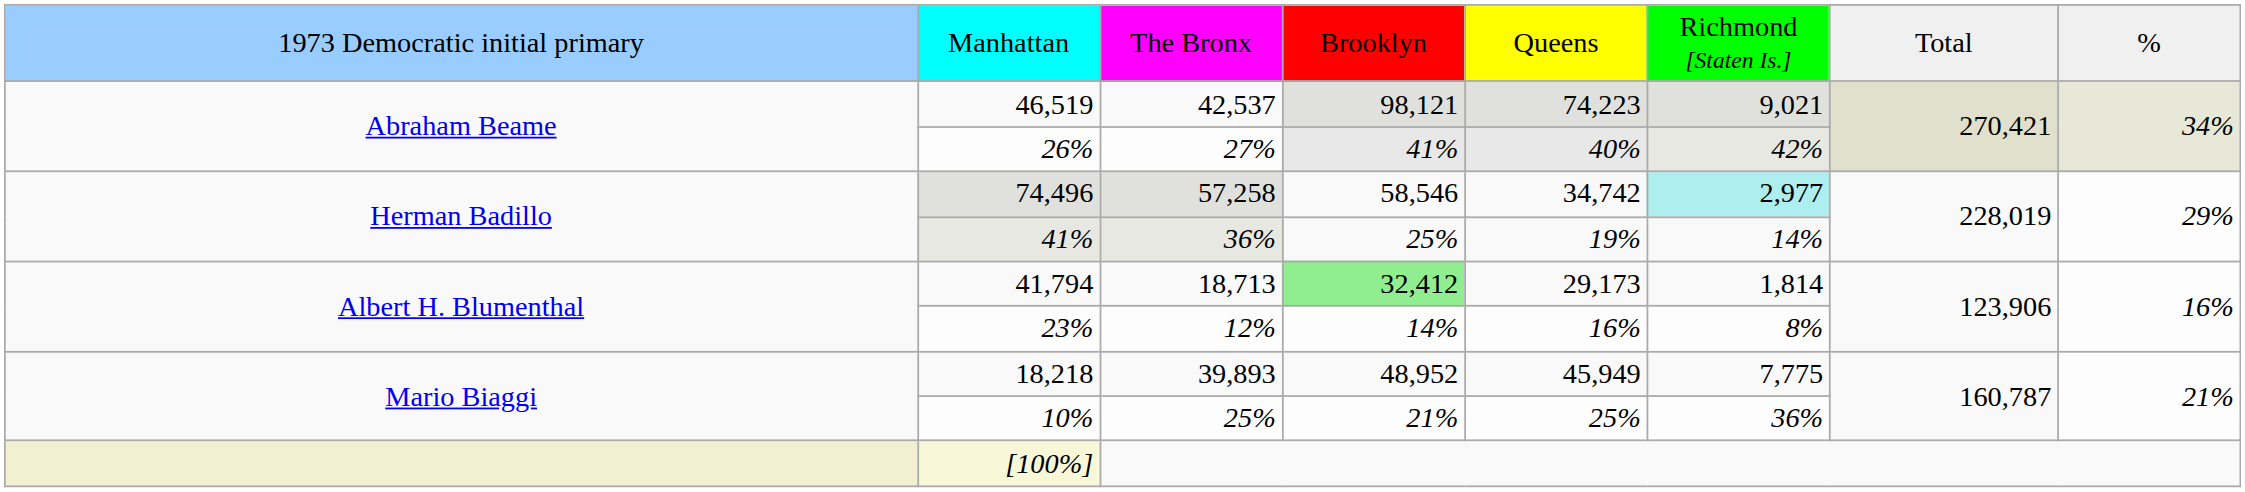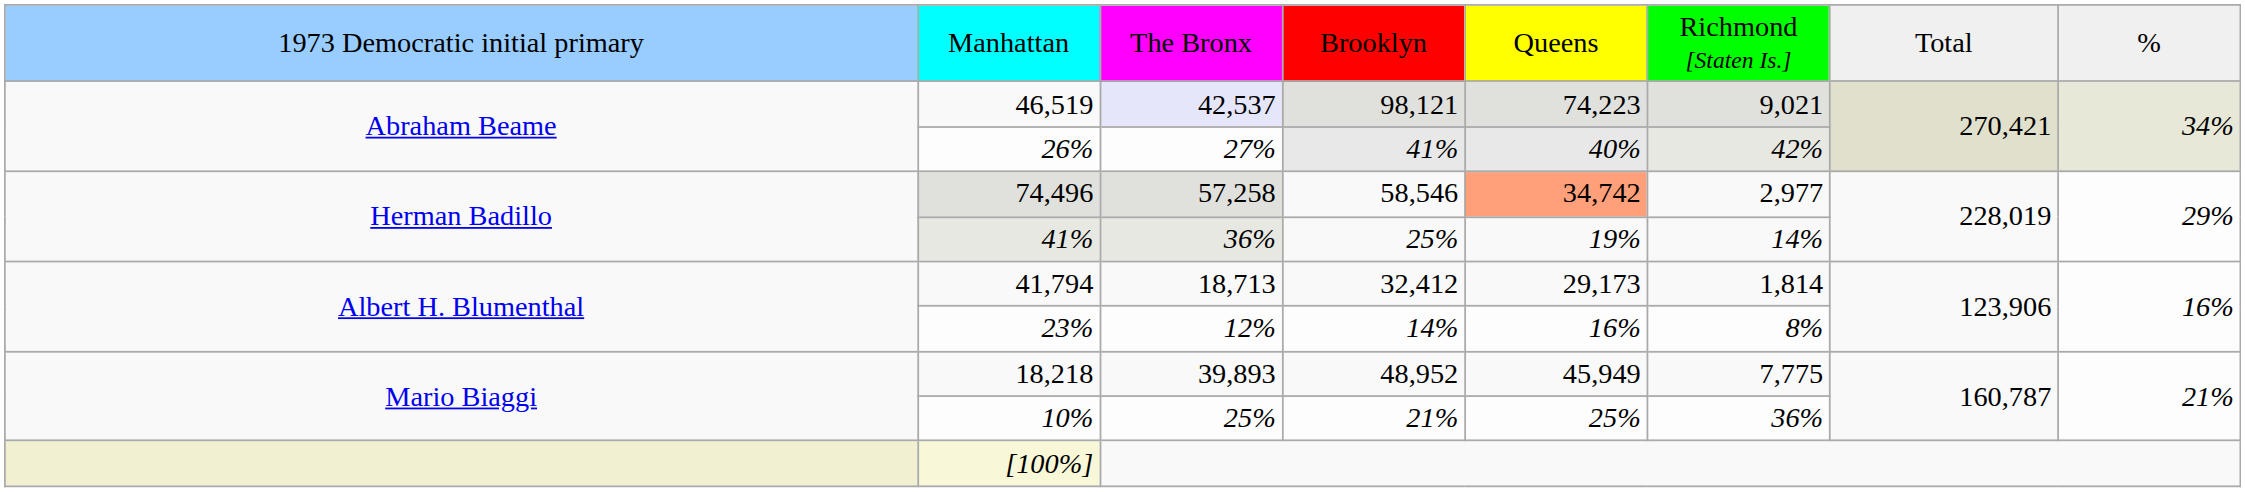(1237, 103) no background -> (1237, 103) lavender background
(1602, 193) no background -> (1602, 193) lightsalmon background
(1791, 193) paleturquoise background -> (1791, 193) no background
(1419, 283) lightgreen background -> (1419, 283) no background
